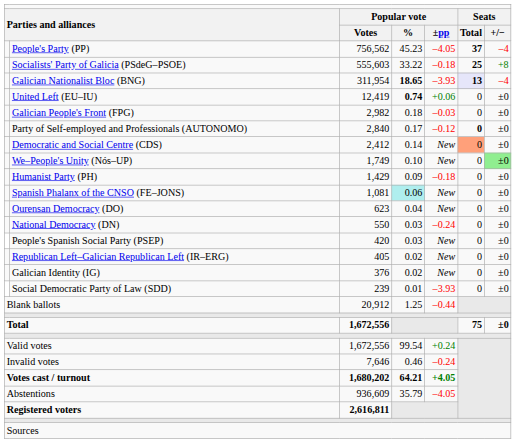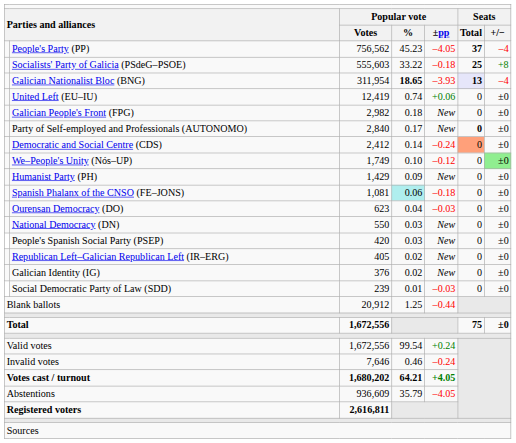(413, 97) bold -> (413, 97) normal
(444, 113) –0.03 -> (446, 113) New
(444, 129) –0.12 -> (446, 129) New
(446, 145) New -> (444, 145) –0.24
(446, 161) New -> (444, 161) –0.12
(444, 177) –0.18 -> (446, 177) New
(446, 192) New -> (444, 192) –0.18
(446, 208) New -> (444, 208) –0.03
(444, 224) –0.24 -> (446, 224) New
(444, 288) –3.93 -> (444, 288) –0.03
